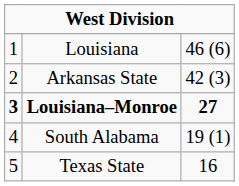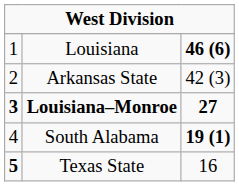(208, 48) normal -> (208, 48) bold
(208, 136) normal -> (208, 136) bold
(13, 166) normal -> (13, 166) bold
